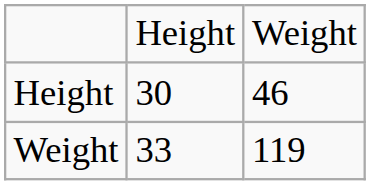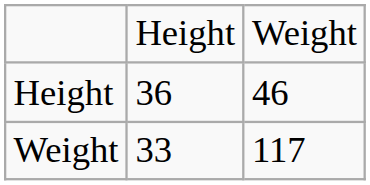(154, 91) 30 -> (154, 91) 36
(279, 149) 119 -> (279, 149) 117
